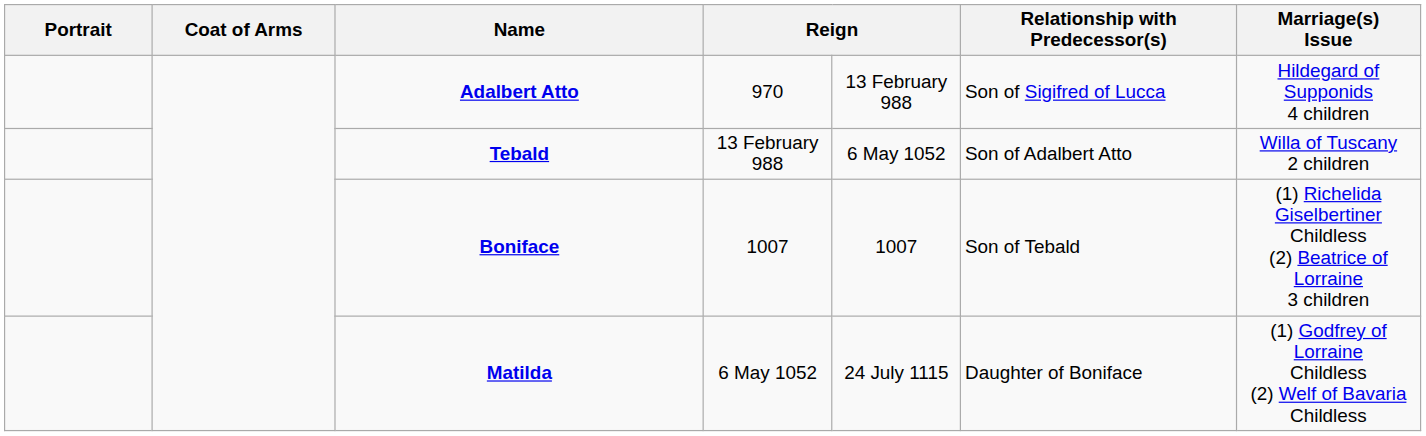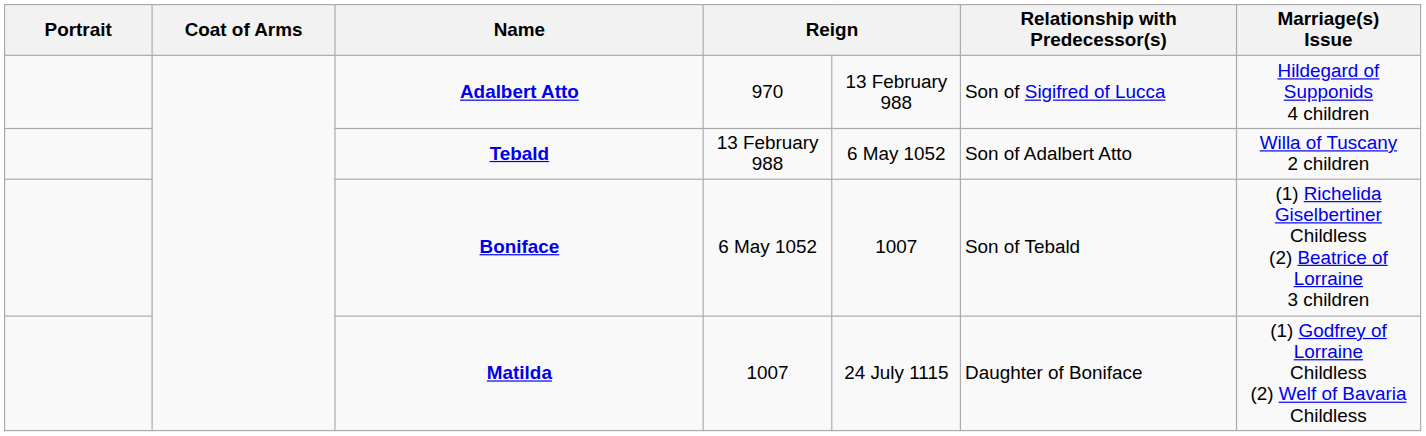(768, 247) 1007 -> (768, 247) 6 May 1052
(768, 372) 6 May 1052 -> (768, 372) 1007
